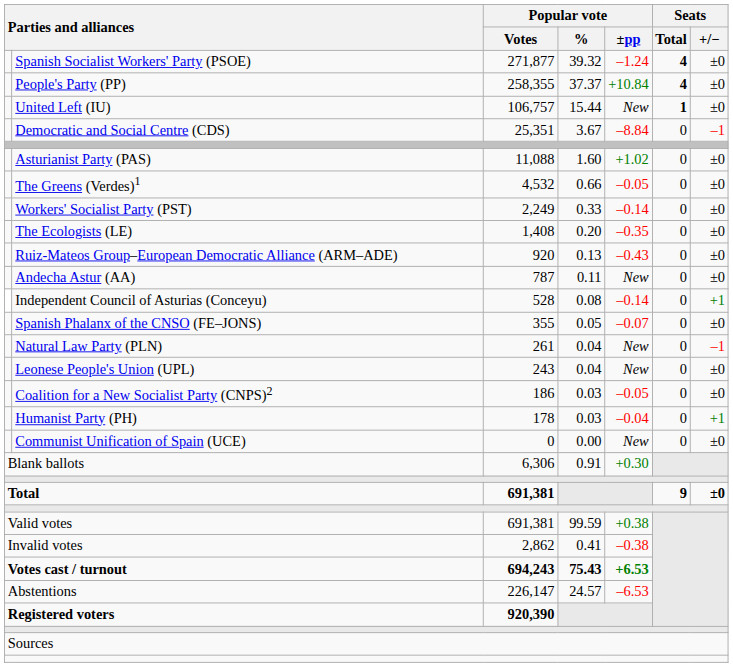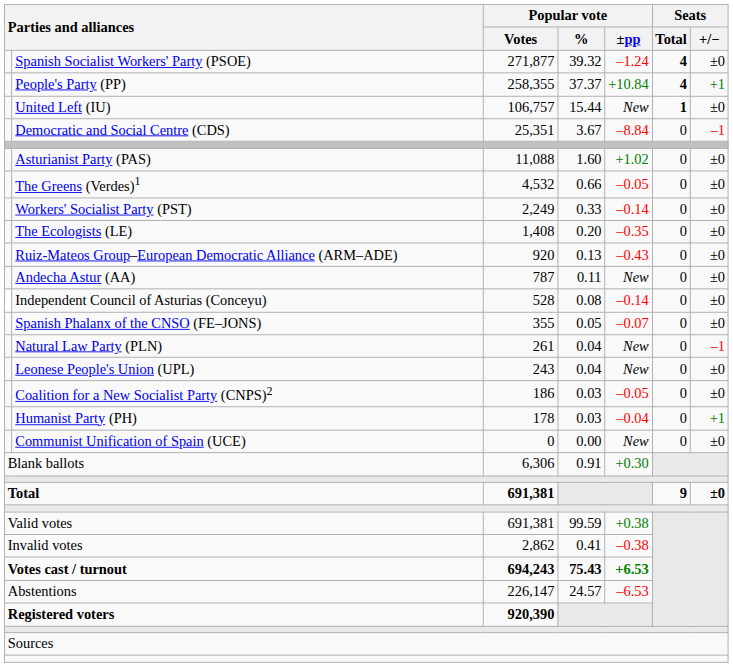(717, 84) ±0 -> (717, 84) +1
(717, 300) +1 -> (717, 300) ±0
